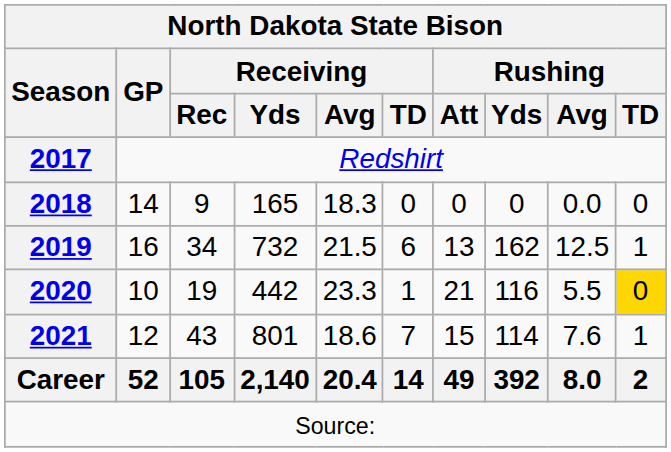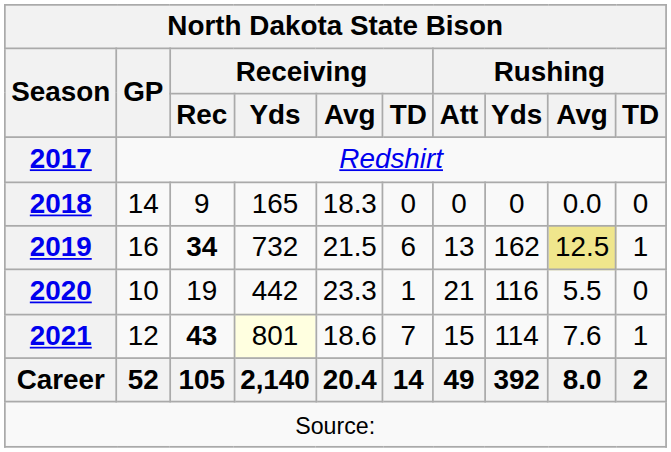(202, 247) normal -> (202, 247) bold
(582, 247) no background -> (582, 247) khaki background
(641, 291) gold background -> (641, 291) no background
(202, 335) normal -> (202, 335) bold
(275, 335) no background -> (275, 335) lightyellow background
